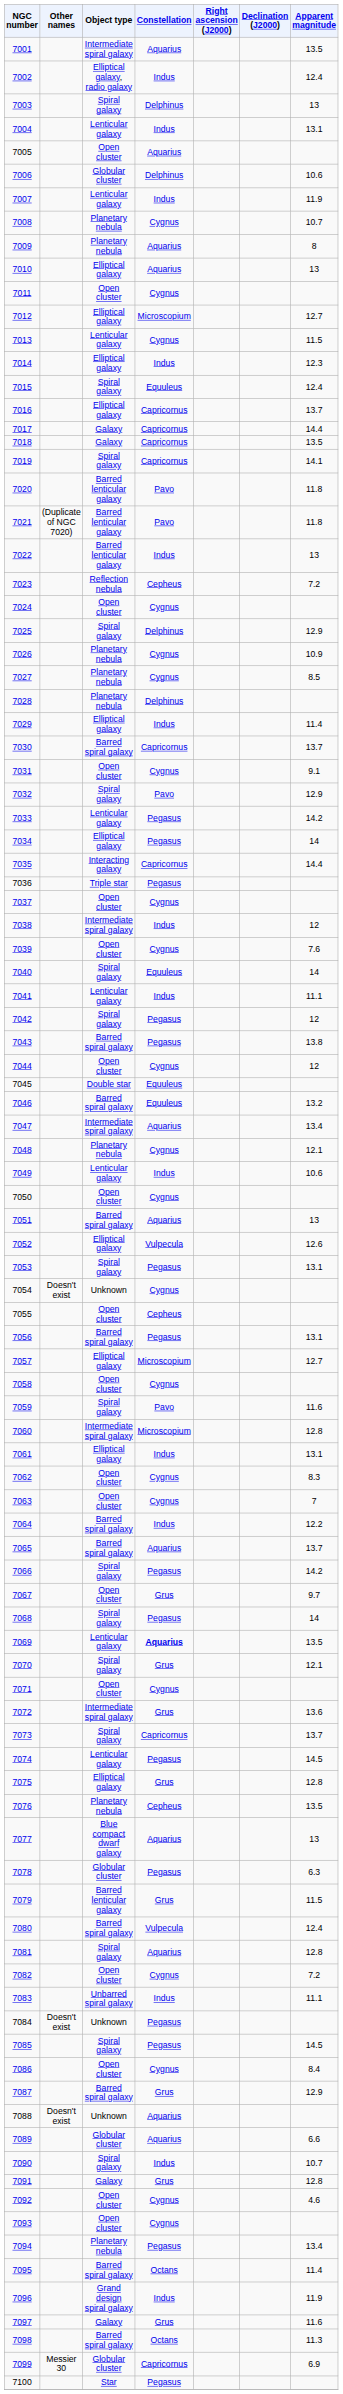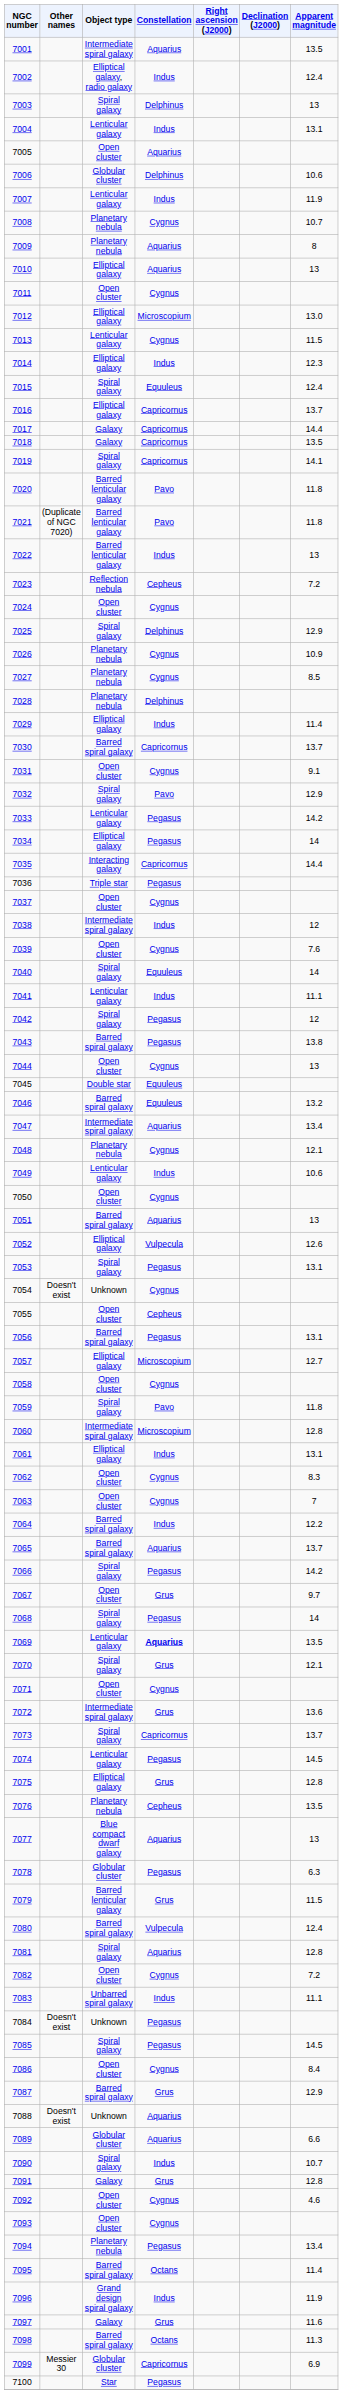(314, 316) 12.7 -> (314, 316) 13.0
(314, 1066) 12 -> (314, 1066) 13
(314, 1407) 11.6 -> (314, 1407) 11.8
